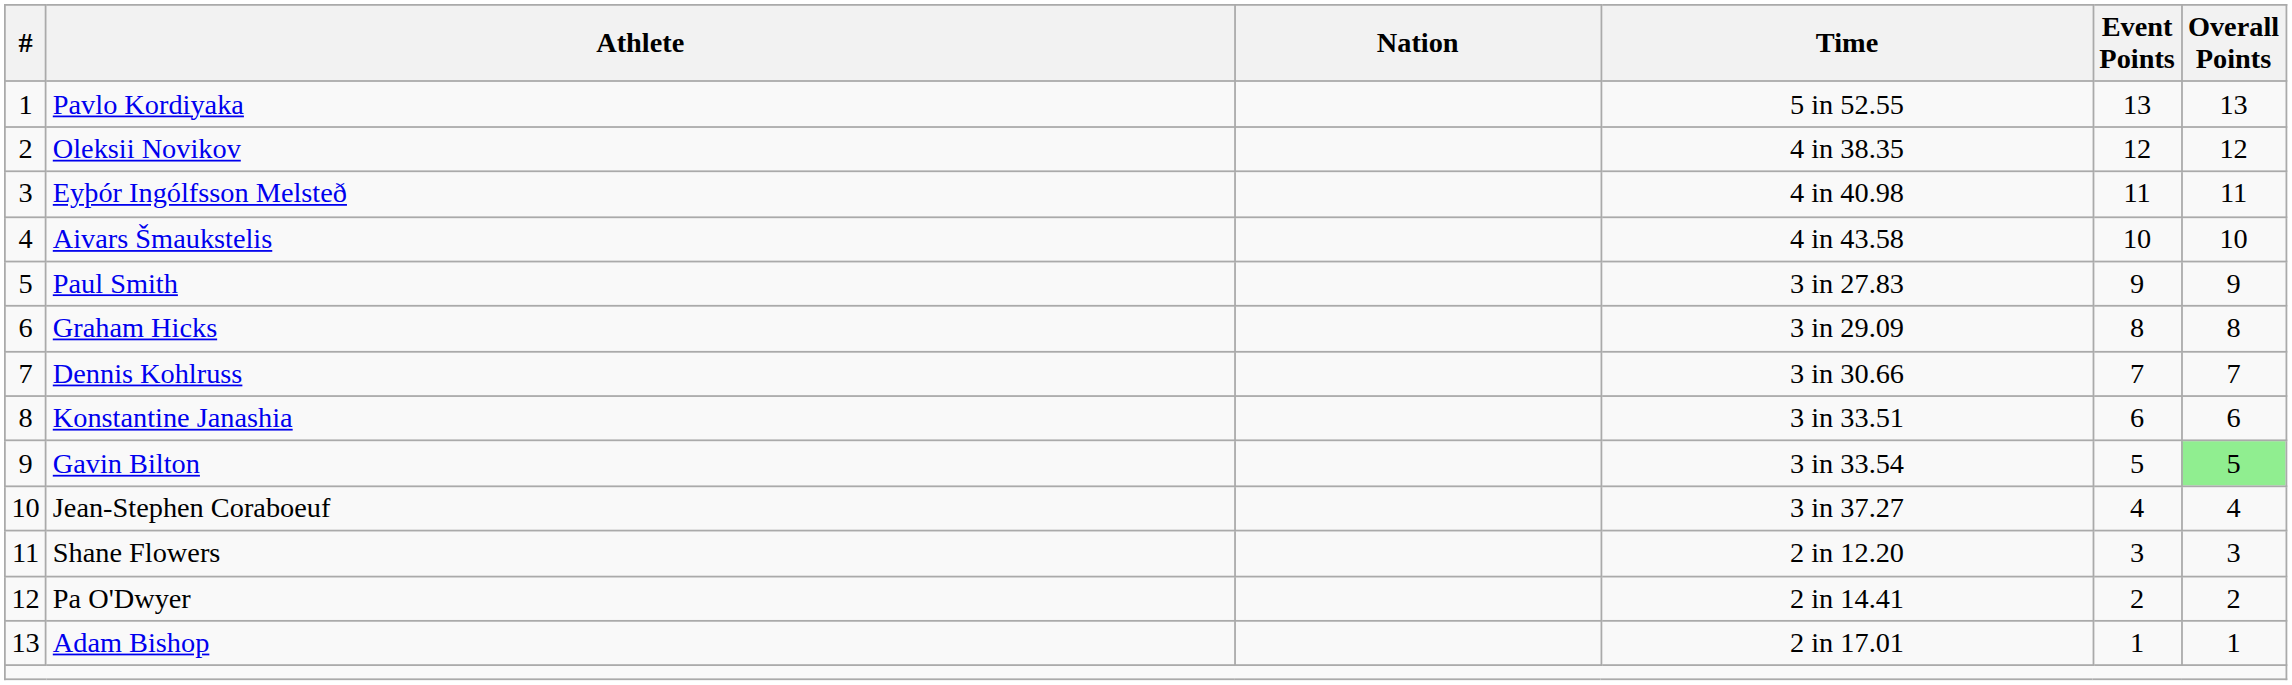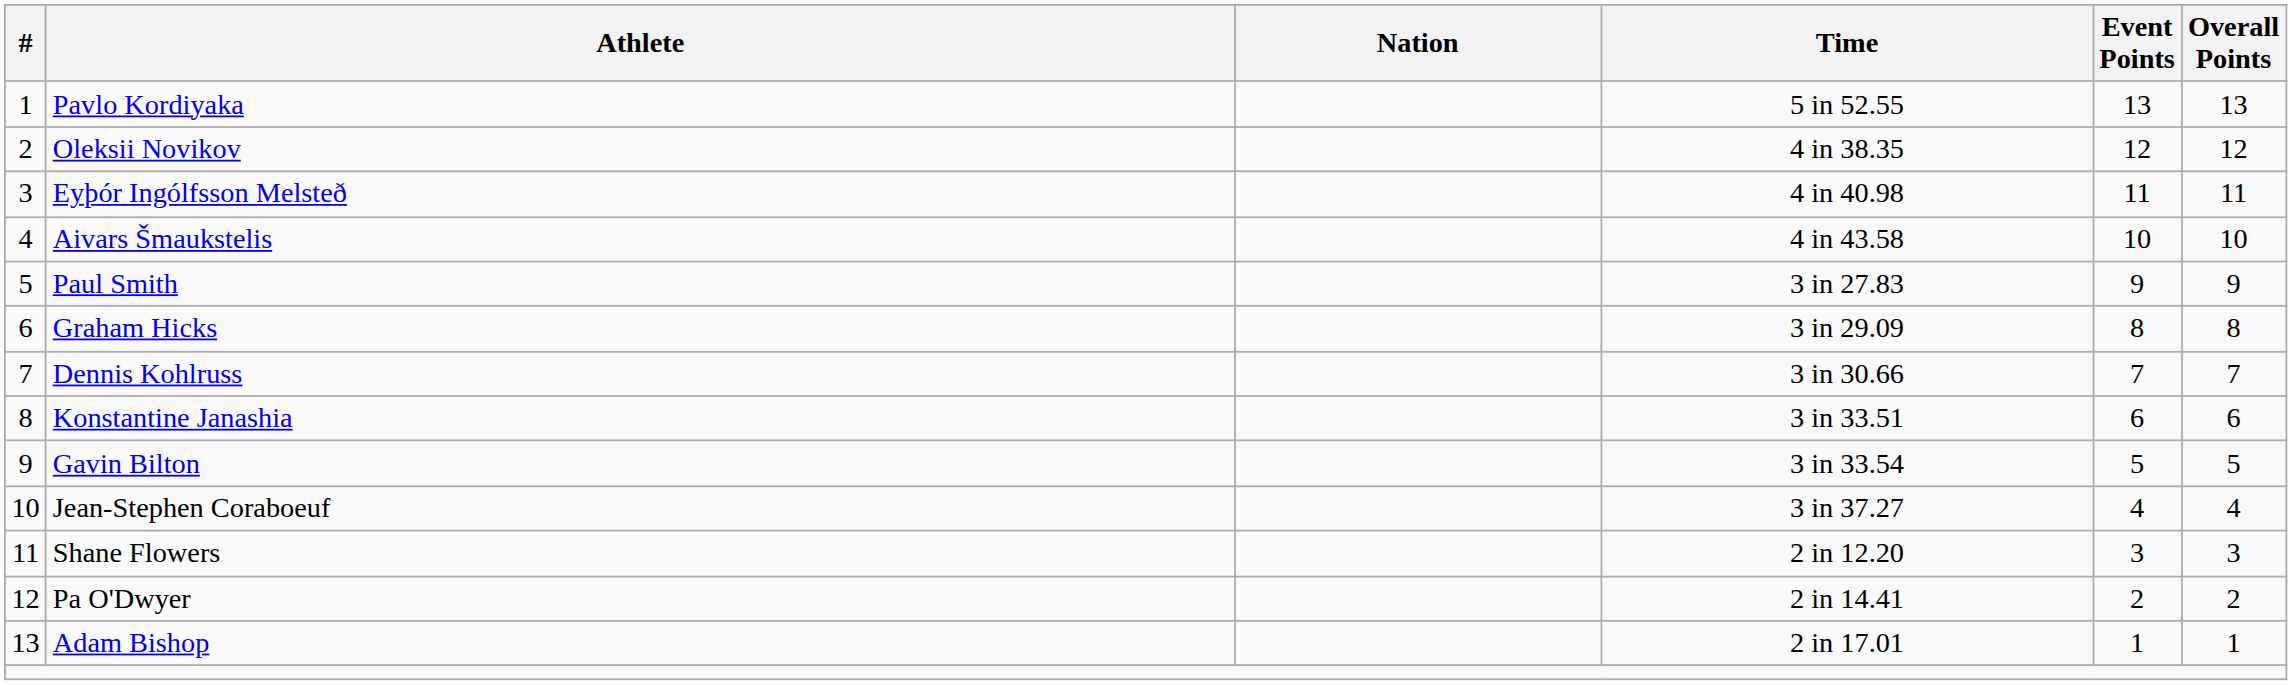(2234, 463) lightgreen background -> (2234, 463) no background
